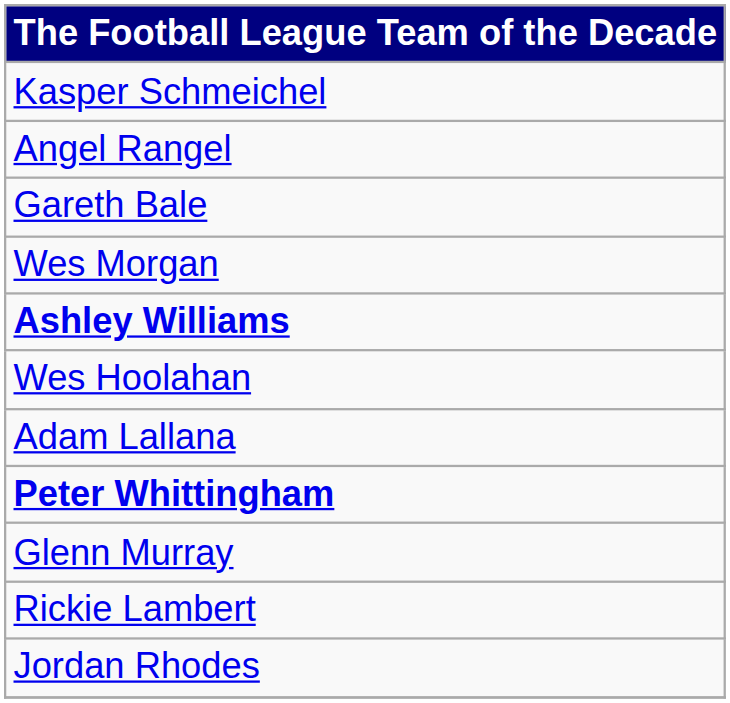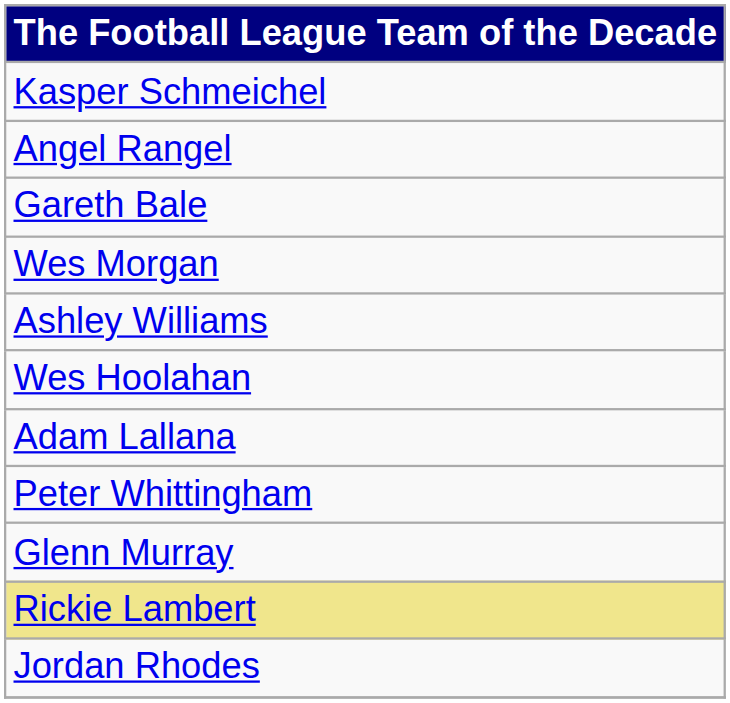(152, 321) bold -> (141, 321) normal
(174, 494) bold -> (163, 494) normal
(135, 609) no background -> (135, 609) khaki background
